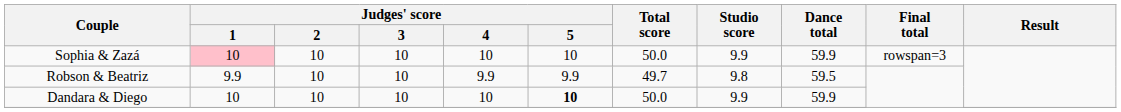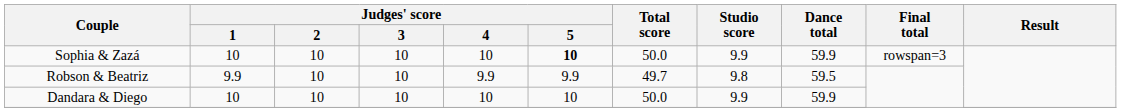(232, 55) pink background -> (232, 55) no background
(570, 55) normal -> (570, 55) bold
(570, 97) bold -> (570, 97) normal
